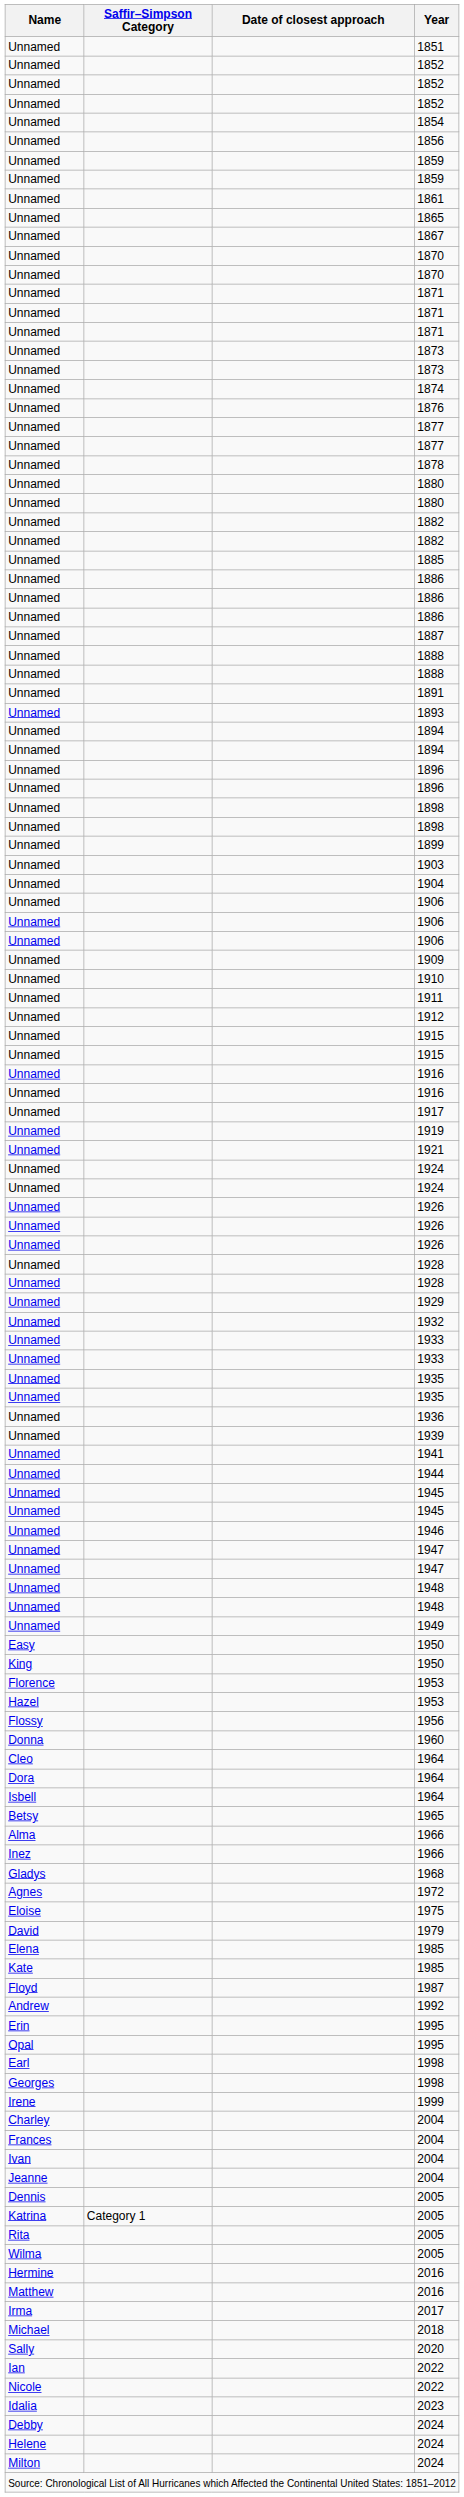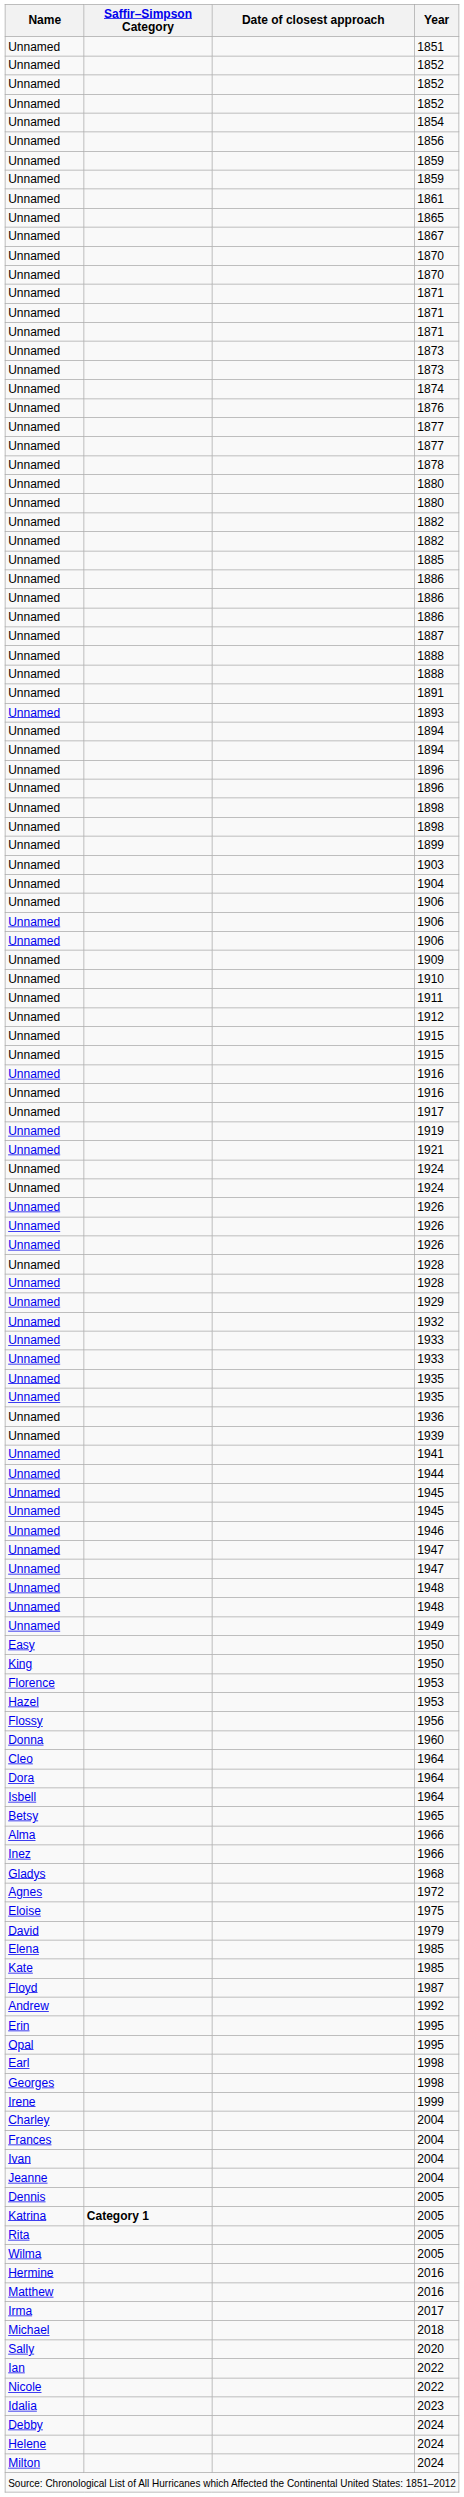(148, 2216) normal -> (148, 2216) bold
